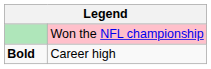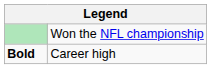(127, 34) pink background -> (127, 34) no background
